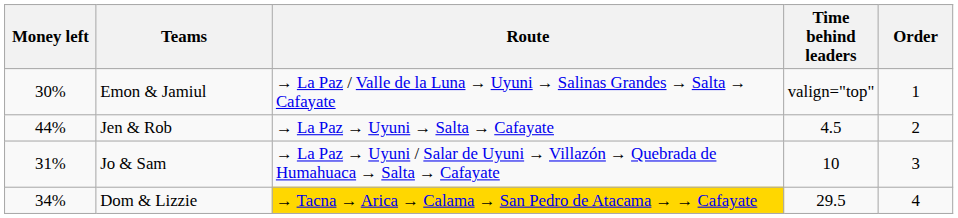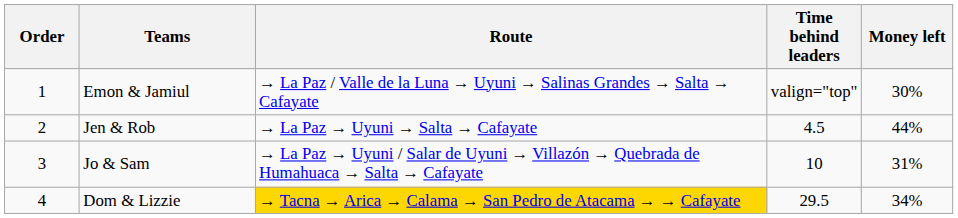columns swapped: (916, 36) <-> (50, 36)
